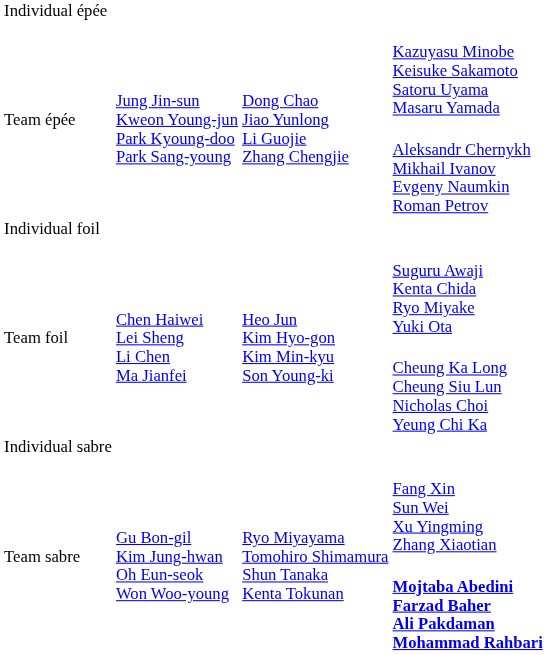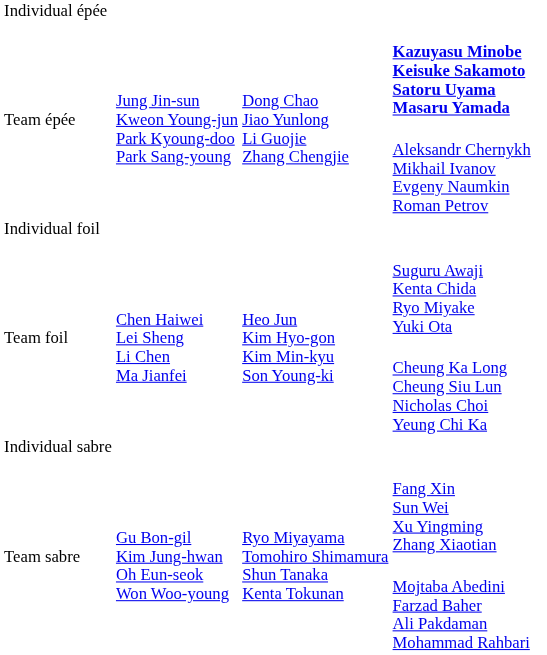(455, 80) normal -> (459, 80) bold
(468, 614) bold -> (461, 614) normal
